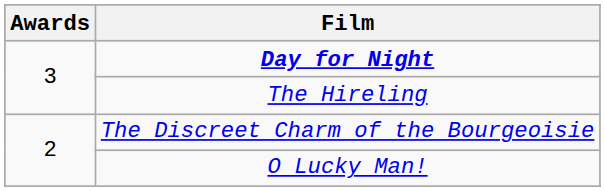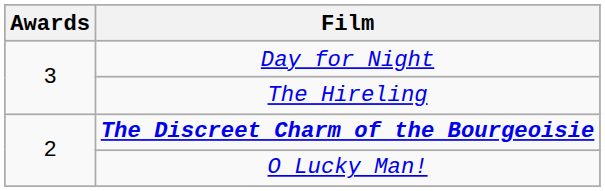(348, 59) bold -> (348, 59) normal
(348, 132) normal -> (348, 132) bold
